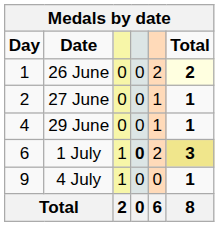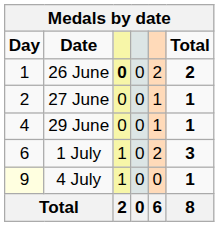(122, 72) normal -> (122, 72) bold
(190, 72) lightyellow background -> (190, 72) no background
(140, 153) bold -> (140, 153) normal
(190, 153) khaki background -> (190, 153) no background
(24, 180) no background -> (24, 180) lightyellow background
